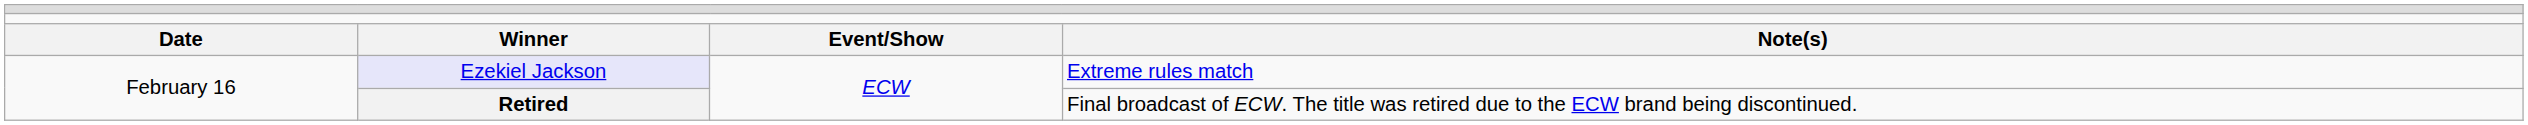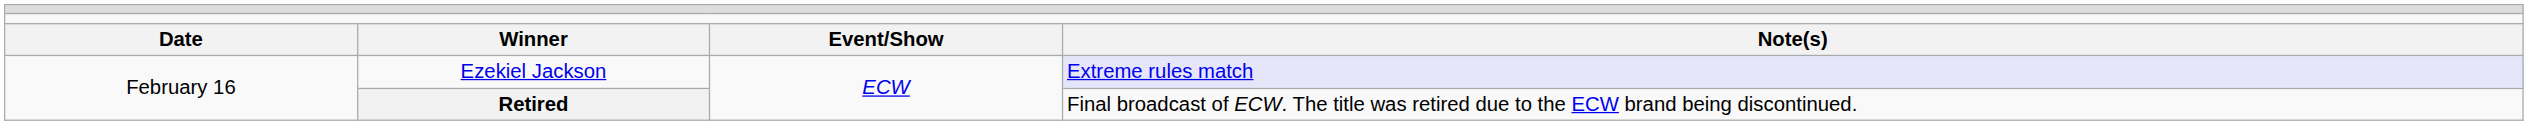(533, 71) lavender background -> (533, 71) no background
(1160, 71) no background -> (1160, 71) lavender background
